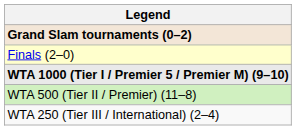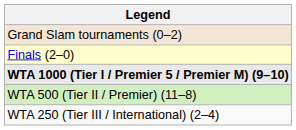(100, 35) bold -> (95, 35) normal
